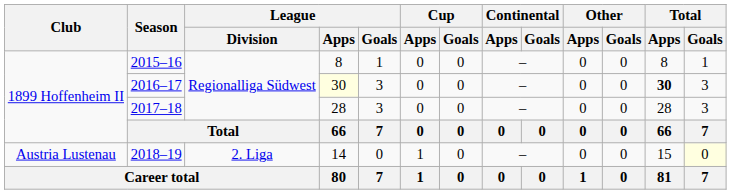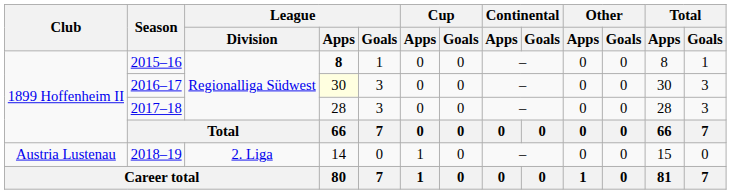(339, 62) normal -> (339, 62) bold
(664, 85) bold -> (664, 85) normal
(705, 154) lightyellow background -> (705, 154) no background
